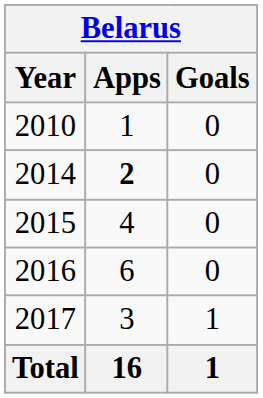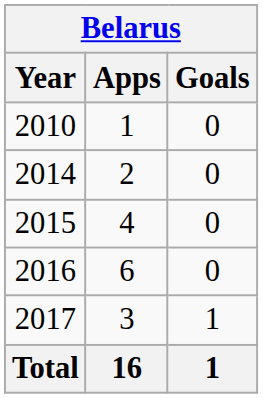(127, 174) bold -> (127, 174) normal
